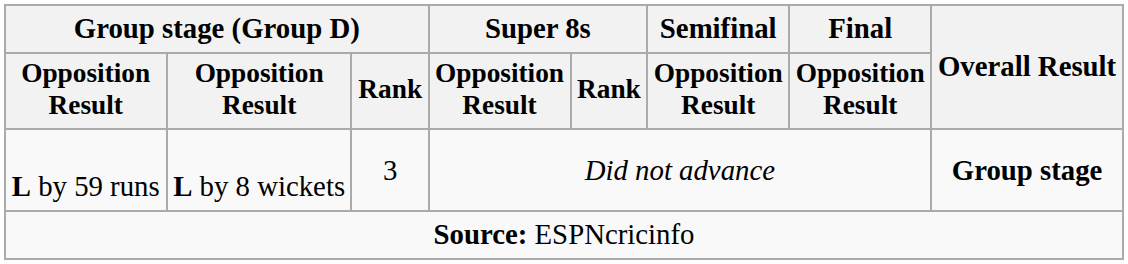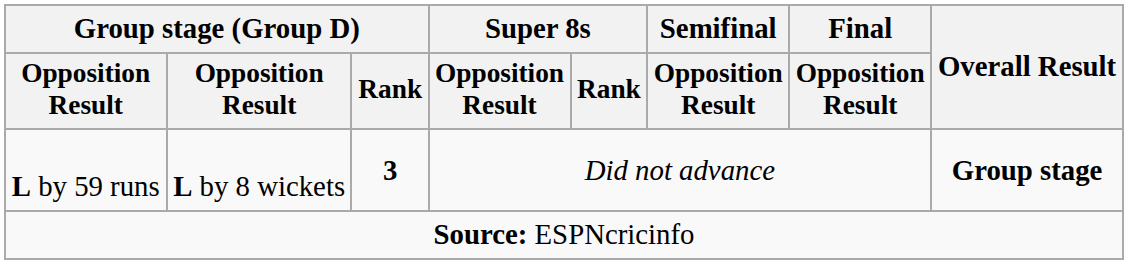(390, 170) normal -> (390, 170) bold
